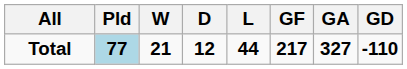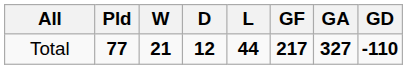(50, 49) bold -> (50, 49) normal
(117, 49) lightblue background -> (117, 49) no background
